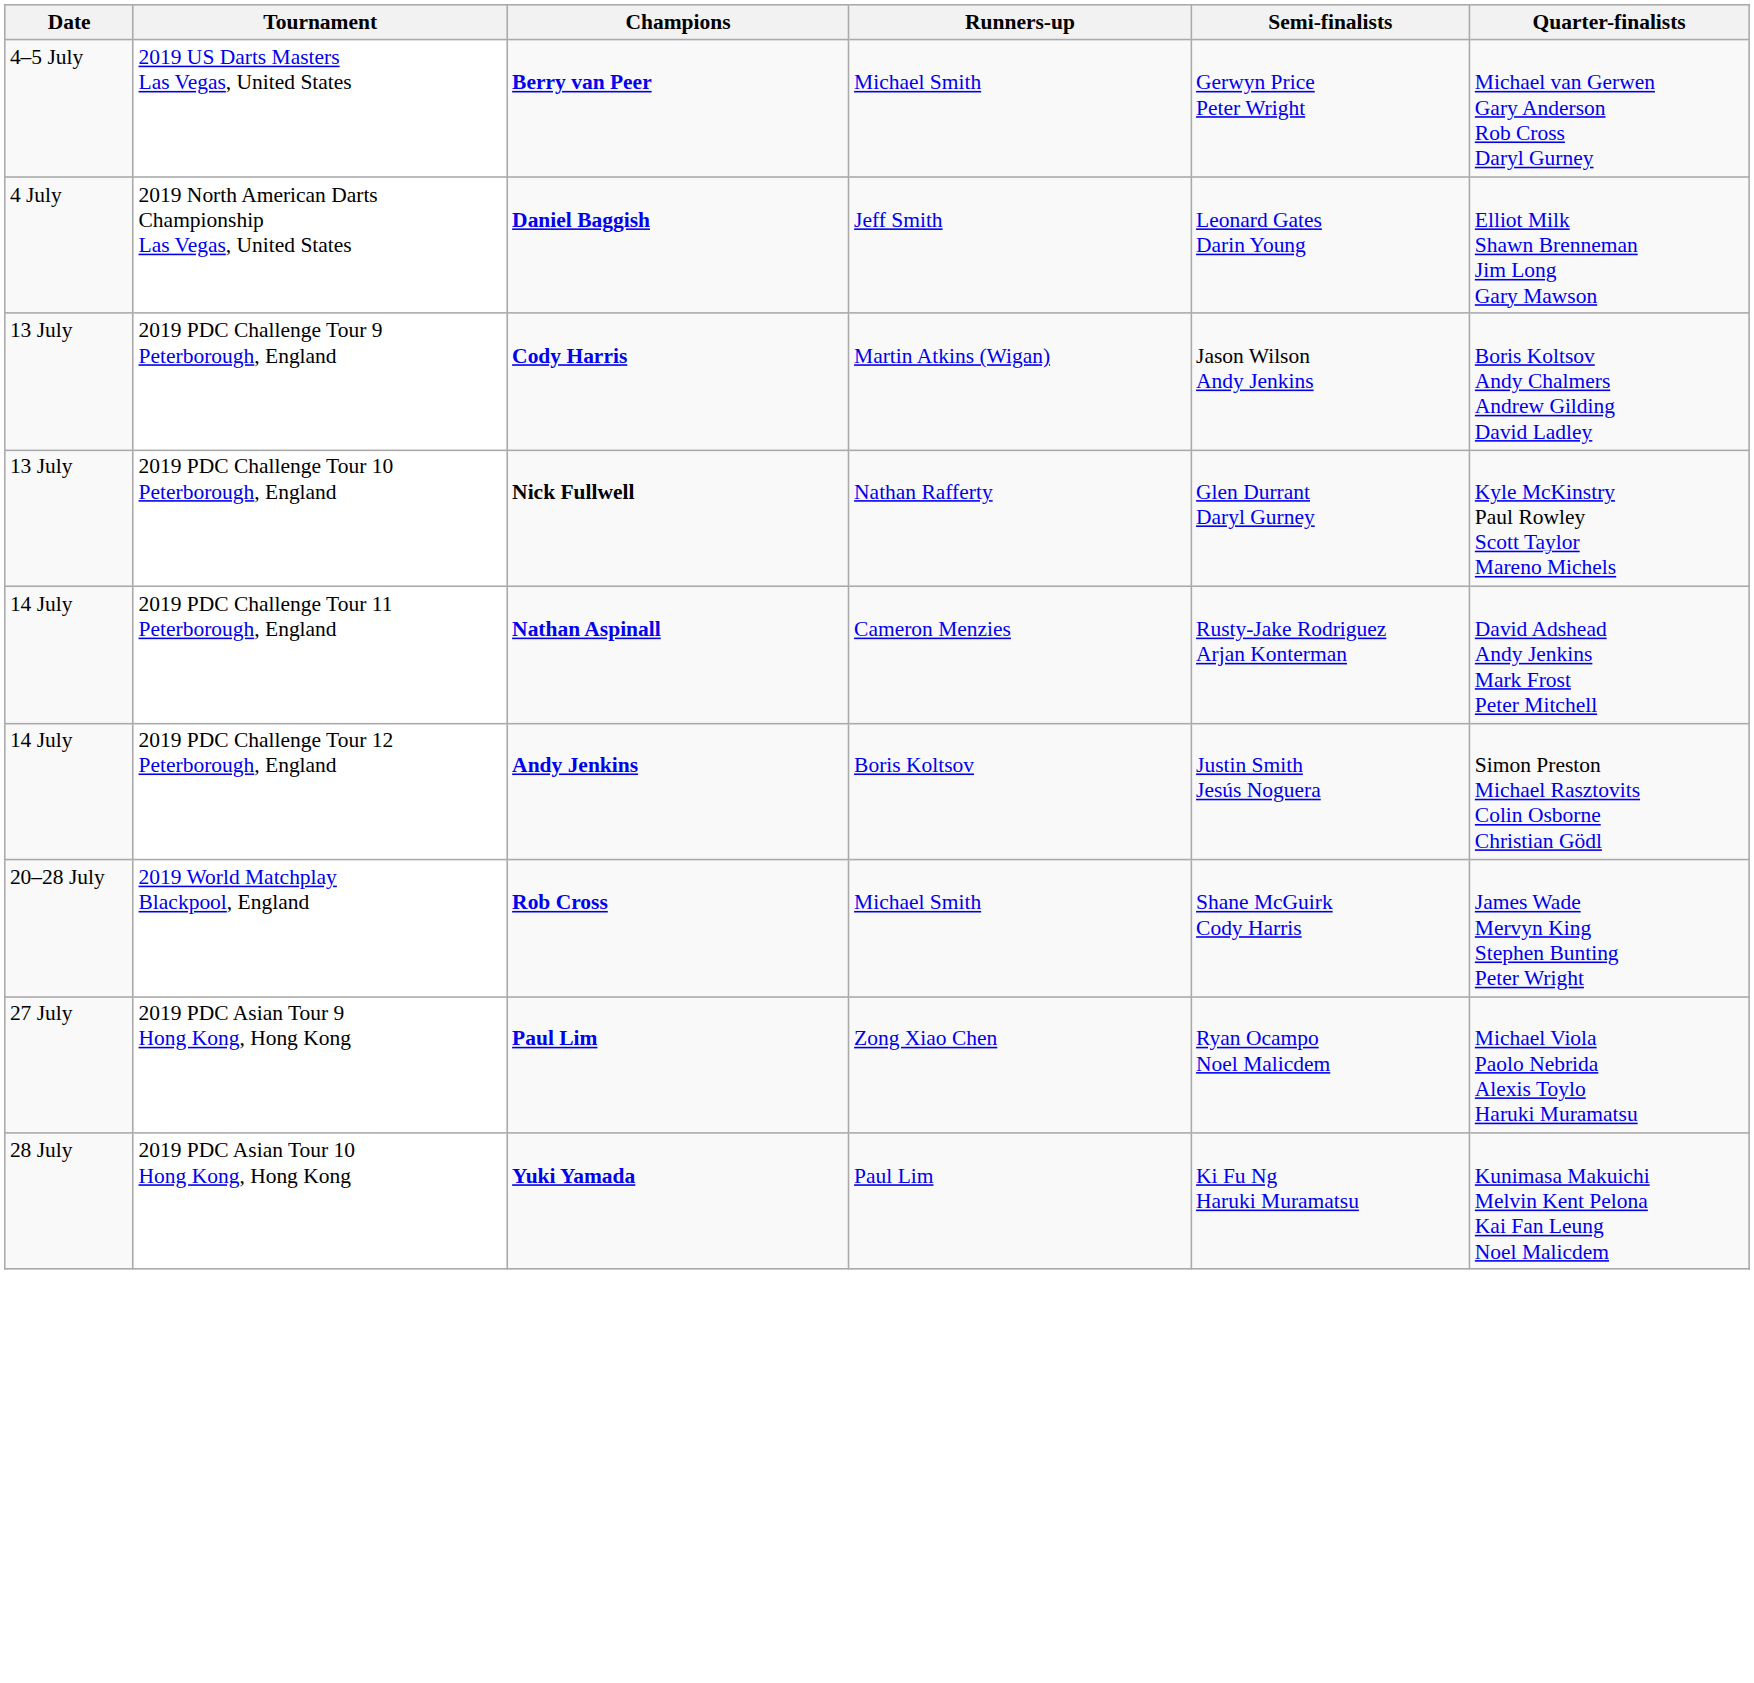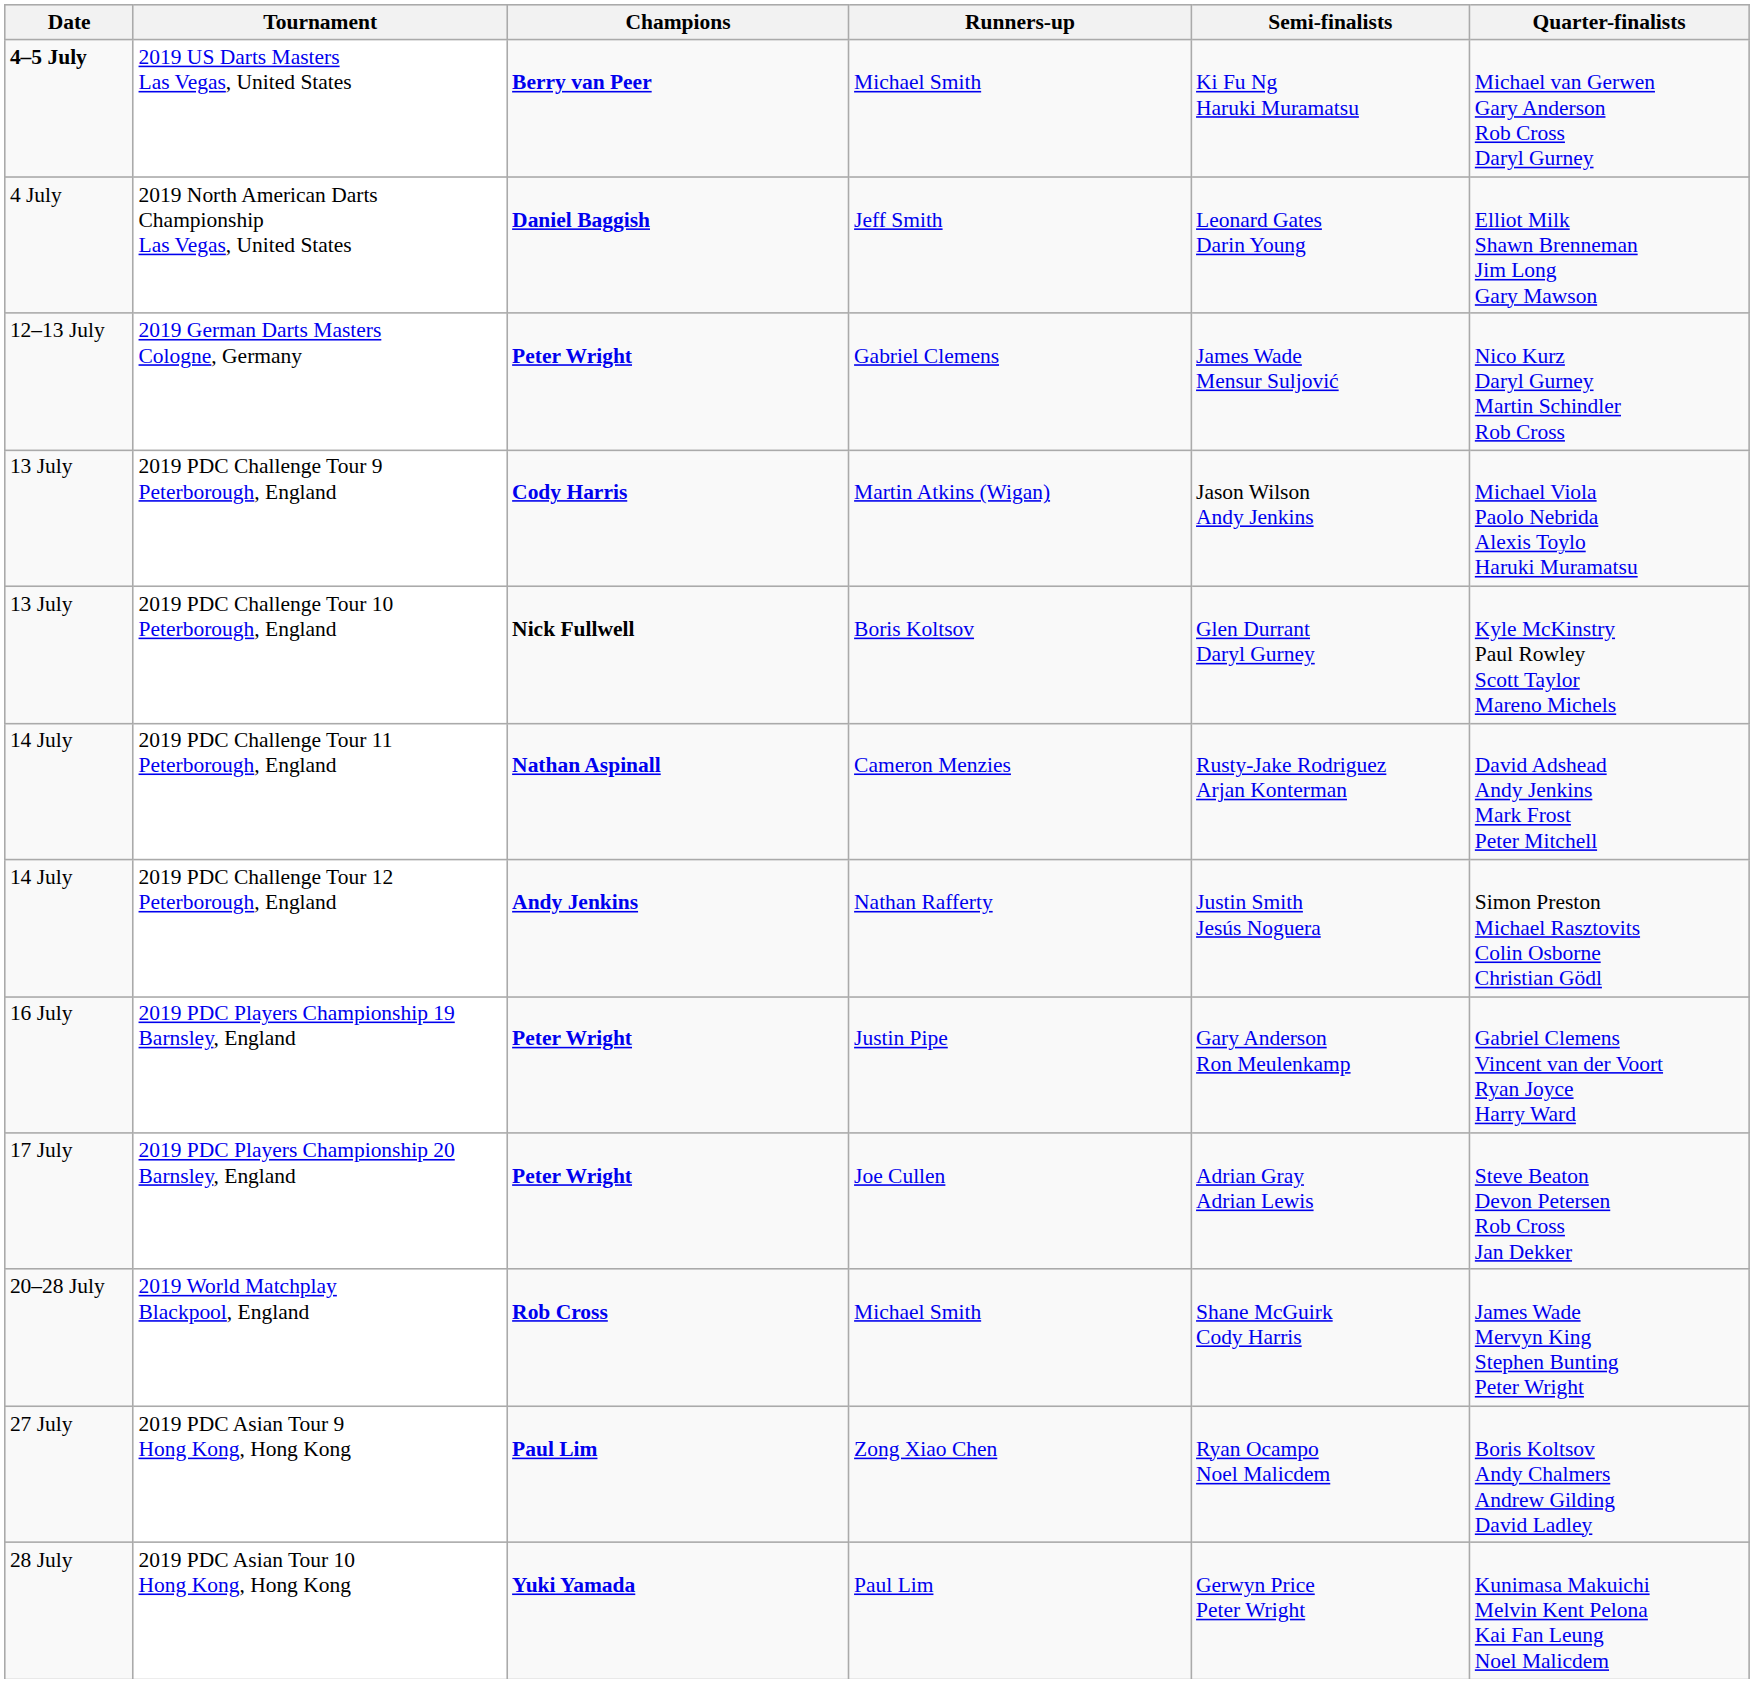(47, 57) normal -> (48, 57) bold
(1255, 95) Gerwyn Price Peter Wright -> (1277, 95) Ki Fu Ng Haruki Muramatsu
+ row: (260, 343)
(1545, 393) Boris Koltsov Andy Chalmers Andrew Gilding David Ladley -> (1556, 530) Michael Viola Paolo Nebrida Alexis Toylo Haruki Muramatsu
(923, 492) Nathan Rafferty -> (914, 628) Boris Koltsov
(914, 765) Boris Koltsov -> (923, 901) Nathan Rafferty
+ row: (297, 1025)
+ row: (297, 1162)
(1556, 1076) Michael Viola Paolo Nebrida Alexis Toylo Haruki Muramatsu -> (1545, 1486) Boris Koltsov Andy Chalmers Andrew Gilding David Ladley
(1277, 1187) Ki Fu Ng Haruki Muramatsu -> (1255, 1597) Gerwyn Price Peter Wright
